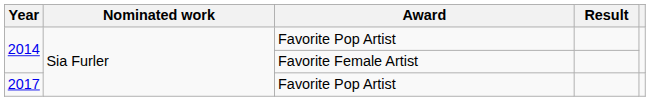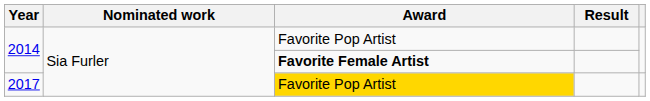(348, 61) normal -> (353, 61) bold
(337, 84) no background -> (337, 84) gold background
